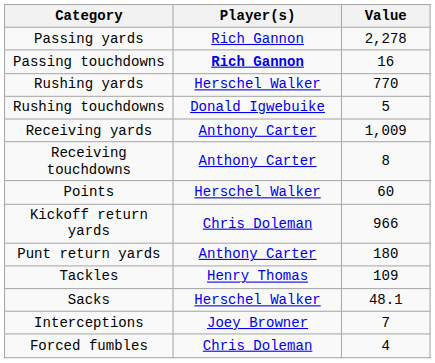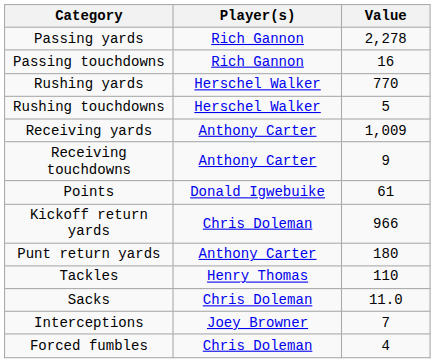(258, 62) bold -> (258, 62) normal
(258, 108) Donald Igwebuike -> (258, 108) Herschel Walker
(386, 161) 8 -> (386, 161) 9
(258, 192) Herschel Walker -> (258, 192) Donald Igwebuike
(386, 192) 60 -> (386, 192) 61
(386, 277) 109 -> (386, 277) 110
(258, 300) Herschel Walker -> (258, 300) Chris Doleman
(386, 300) 48.1 -> (386, 300) 11.0
